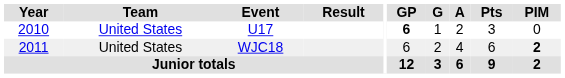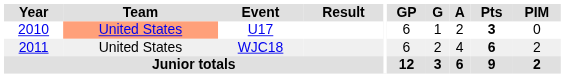(140, 30) no background -> (140, 30) lightsalmon background
(406, 30) bold -> (406, 30) normal
(492, 30) normal -> (492, 30) bold
(492, 47) normal -> (492, 47) bold
(537, 47) bold -> (537, 47) normal
